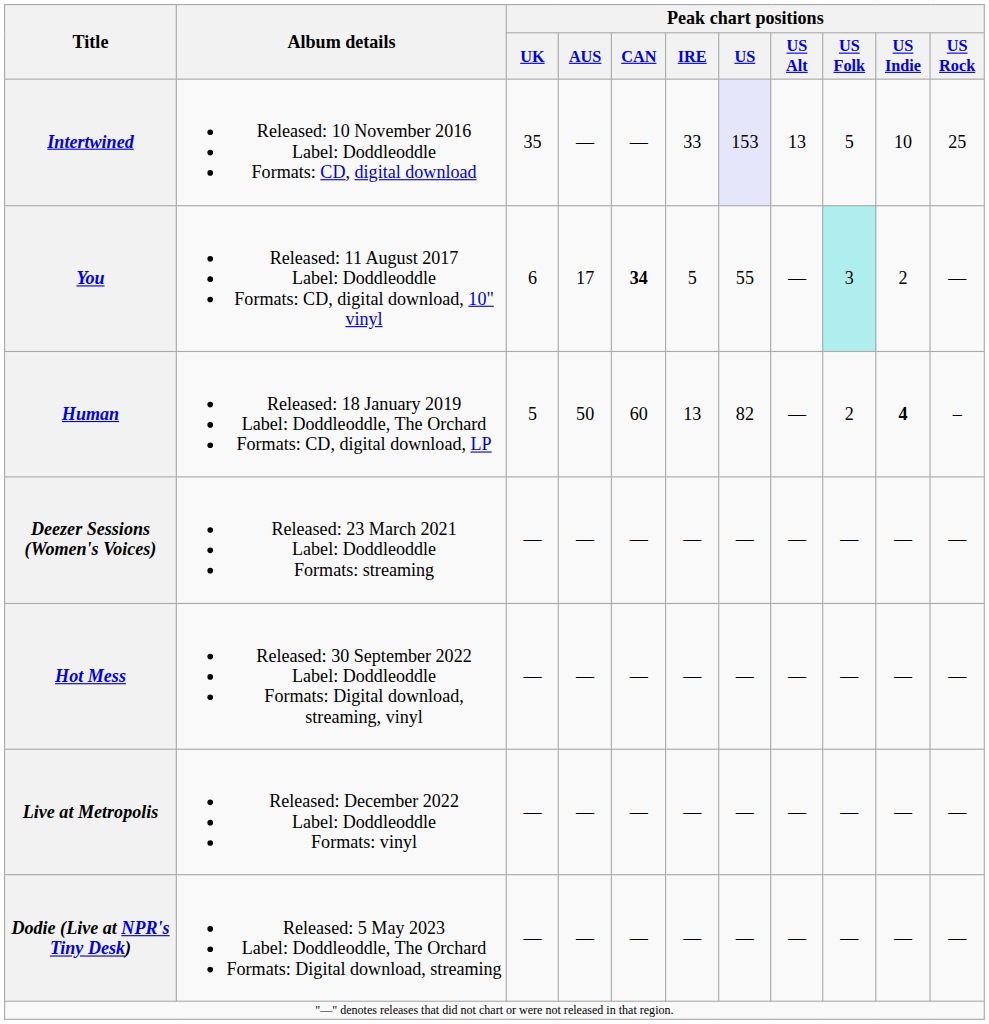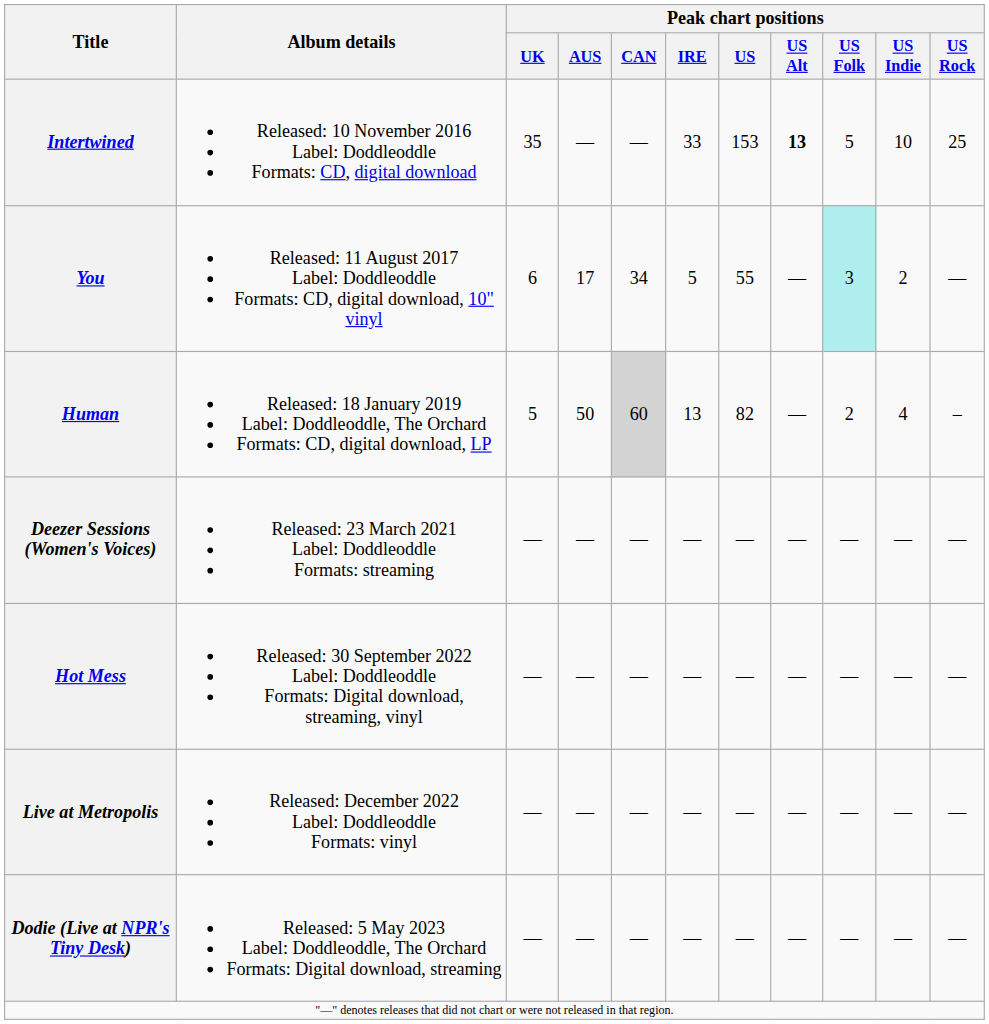(745, 142) lavender background -> (745, 142) no background
(797, 142) normal -> (797, 142) bold
(639, 278) bold -> (639, 278) normal
(639, 414) no background -> (639, 414) lightgrey background
(903, 414) bold -> (903, 414) normal
